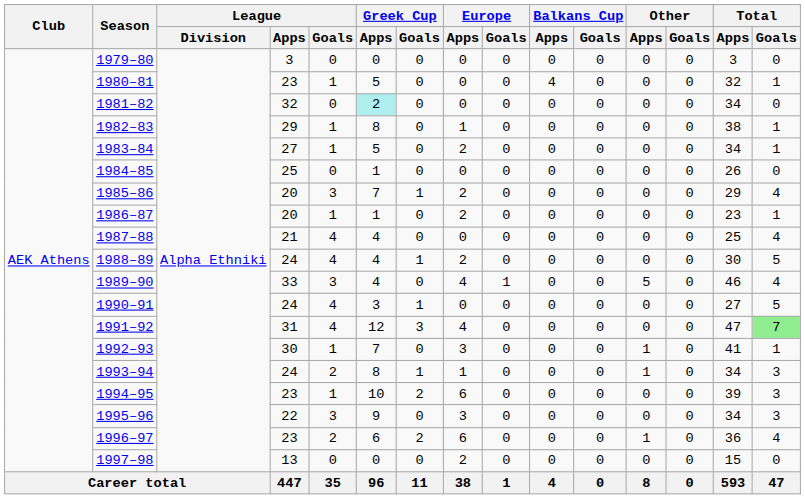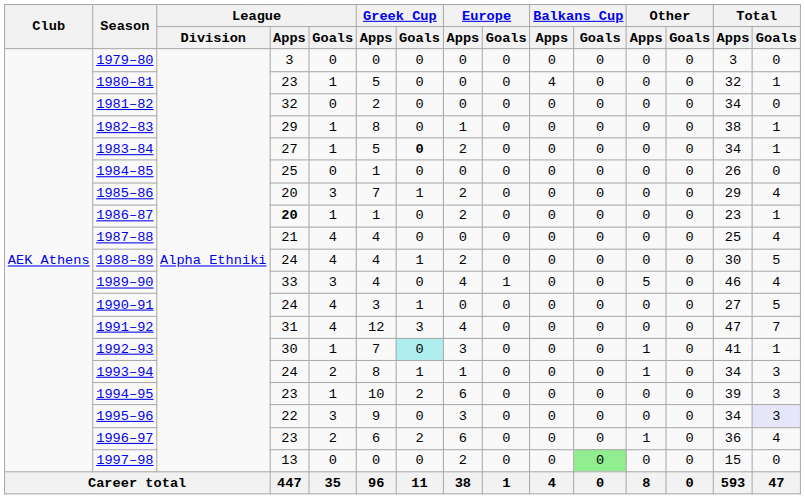(376, 105) paleturquoise background -> (376, 105) no background
(420, 149) normal -> (420, 149) bold
(289, 216) normal -> (289, 216) bold
(776, 327) lightgreen background -> (776, 327) no background
(420, 349) no background -> (420, 349) paleturquoise background
(776, 416) no background -> (776, 416) lavender background
(600, 461) no background -> (600, 461) lightgreen background
